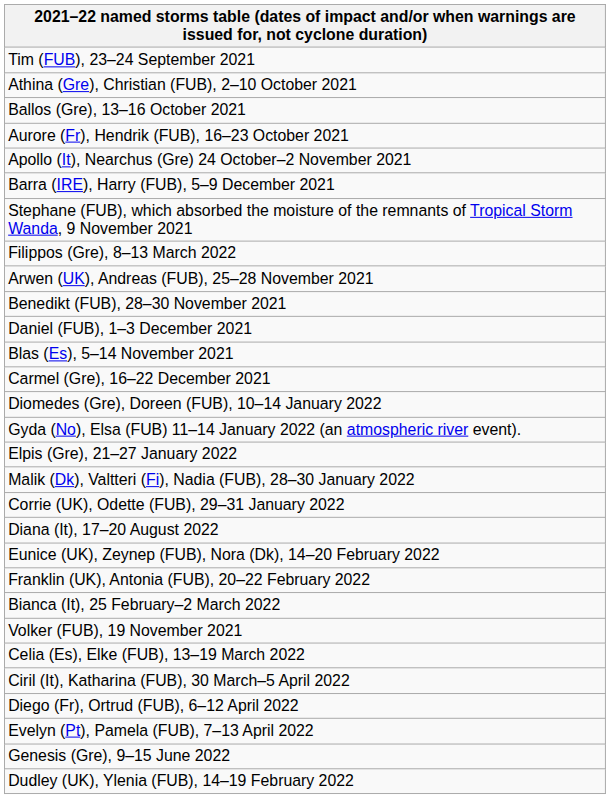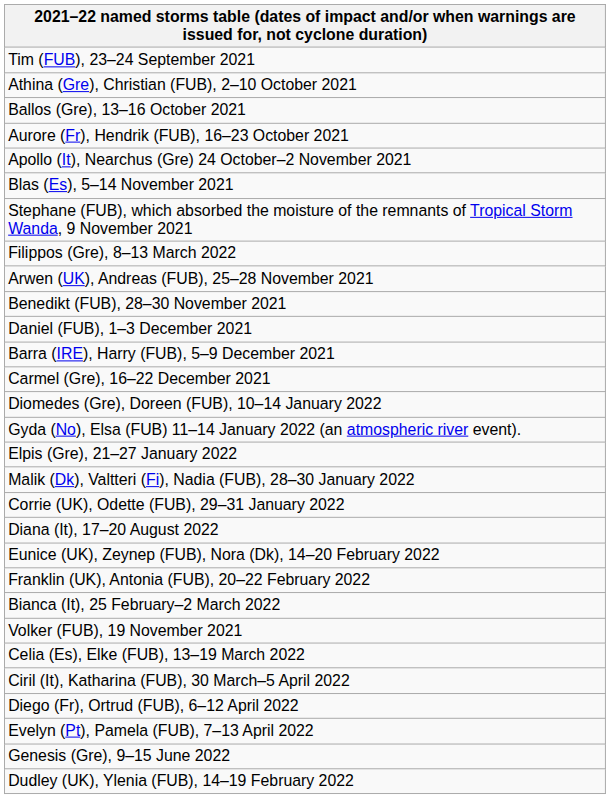(171, 185) Barra (IRE), Harry (FUB), 5–9 December 2021 -> (121, 185) Blas (Es), 5–14 November 2021
(121, 354) Blas (Es), 5–14 November 2021 -> (171, 354) Barra (IRE), Harry (FUB), 5–9 December 2021
